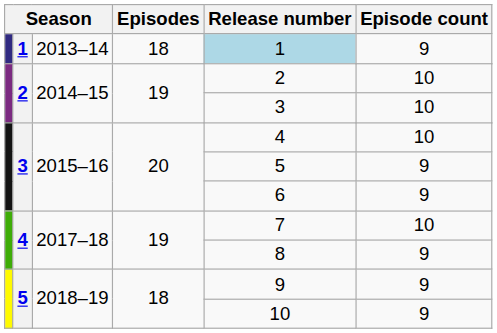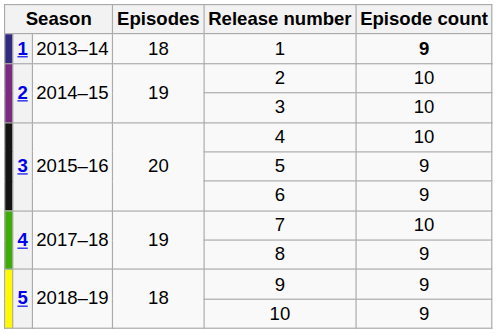(280, 48) lightblue background -> (280, 48) no background
(424, 48) normal -> (424, 48) bold
